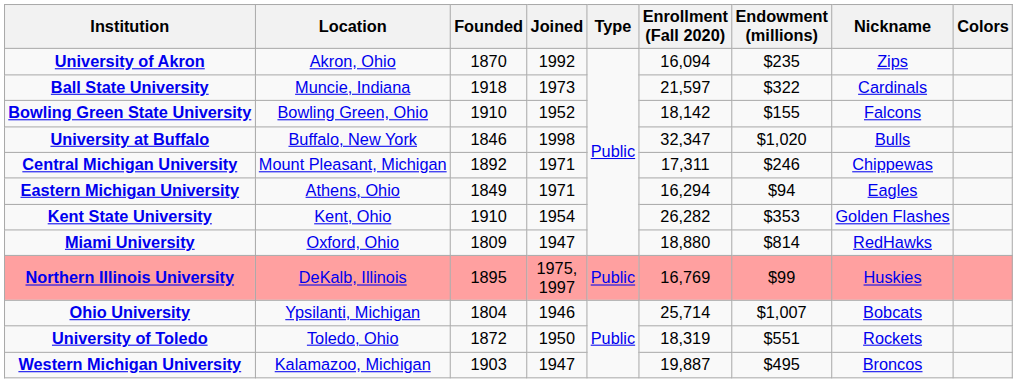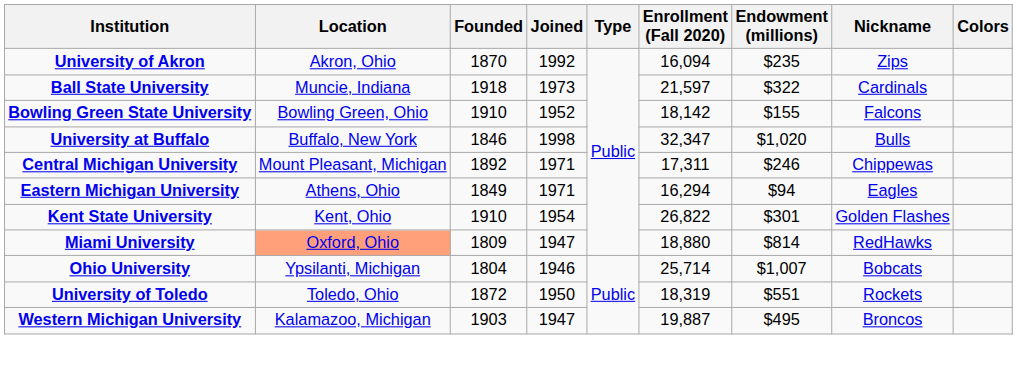(685, 216) 26,282 -> (685, 216) 26,822
(782, 216) $353 -> (782, 216) $301
(353, 242) no background -> (353, 242) lightsalmon background
- row: (130, 277)
